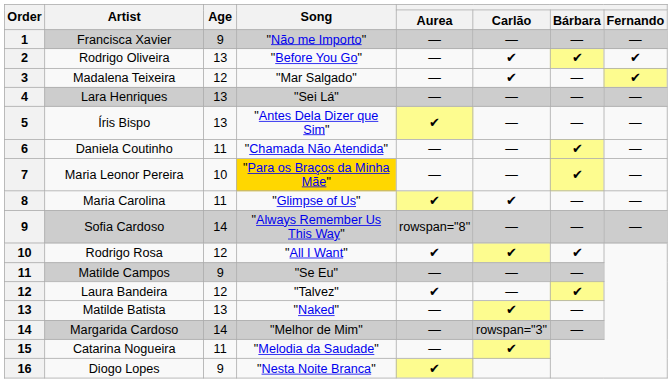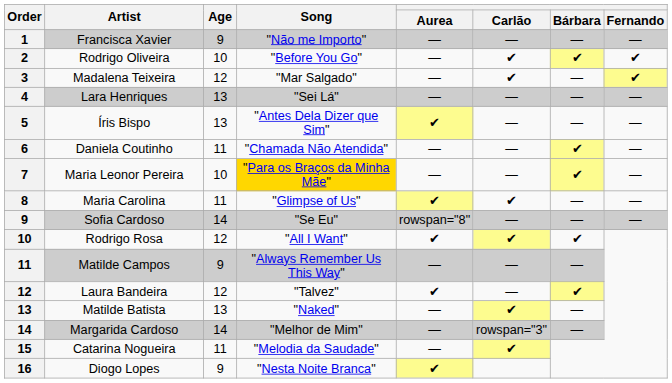(220, 58) 13 -> (220, 58) 10
(316, 227) "Always Remember Us This Way" -> (316, 220) "Se Eu"
(316, 272) "Se Eu" -> (316, 265) "Always Remember Us This Way"
